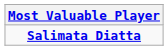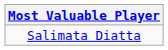(84, 35) bold -> (84, 35) normal
